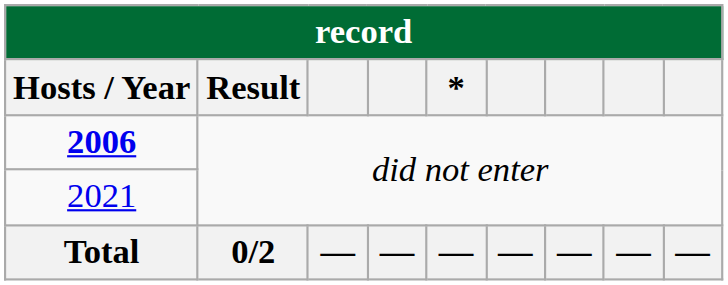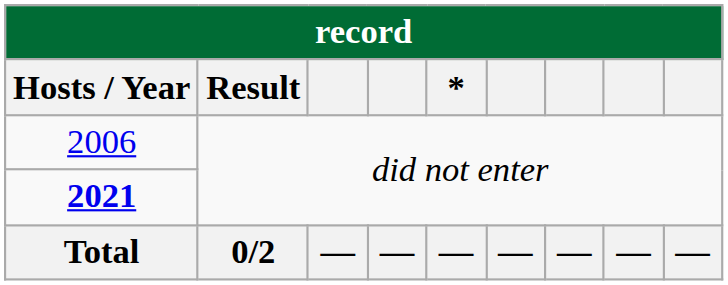(102, 141) bold -> (102, 141) normal
(102, 196) normal -> (102, 196) bold
